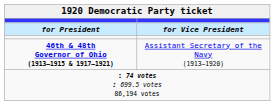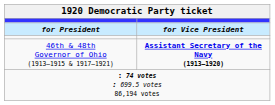(71, 54) bold -> (71, 54) normal
(203, 54) normal -> (203, 54) bold
